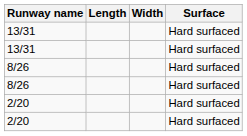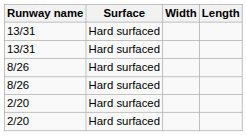columns swapped: (108, 13) <-> (204, 13)
